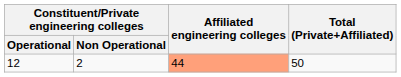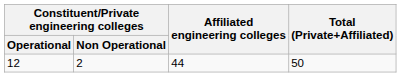(178, 63) lightsalmon background -> (178, 63) no background
